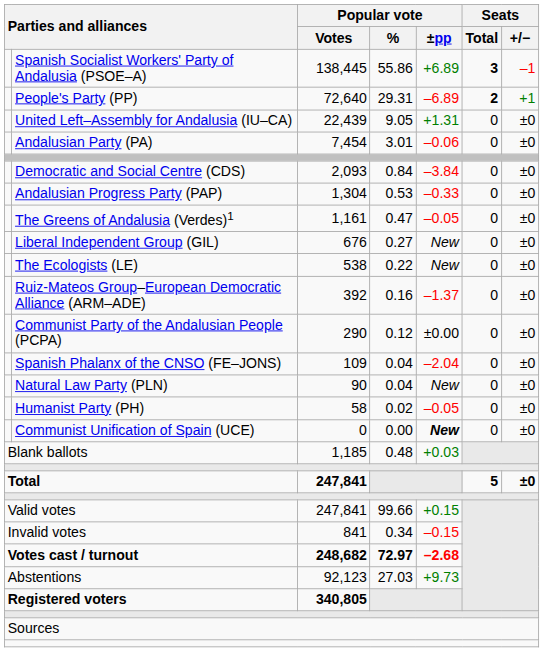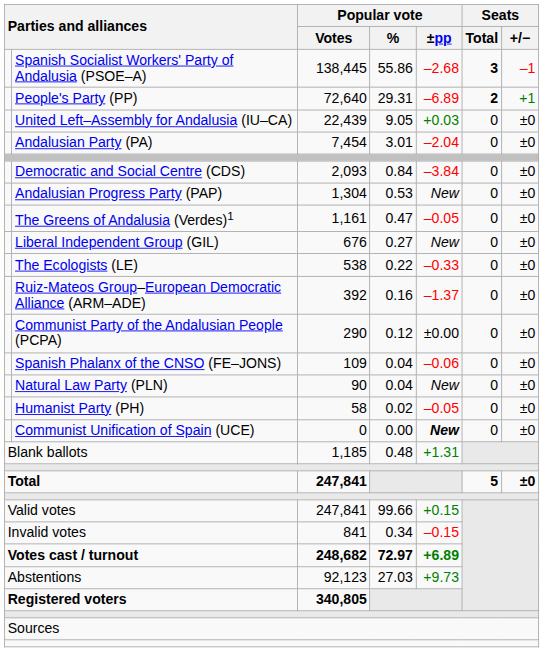(441, 68) +6.89 -> (441, 68) –2.68
(441, 120) +1.31 -> (441, 120) +0.03
(441, 143) –0.06 -> (441, 143) –2.04
(441, 194) –0.33 -> (445, 194) New
(445, 265) New -> (441, 265) –0.33
(441, 363) –2.04 -> (441, 363) –0.06
(441, 453) +0.03 -> (441, 453) +1.31
(441, 555) –2.68 -> (441, 555) +6.89
